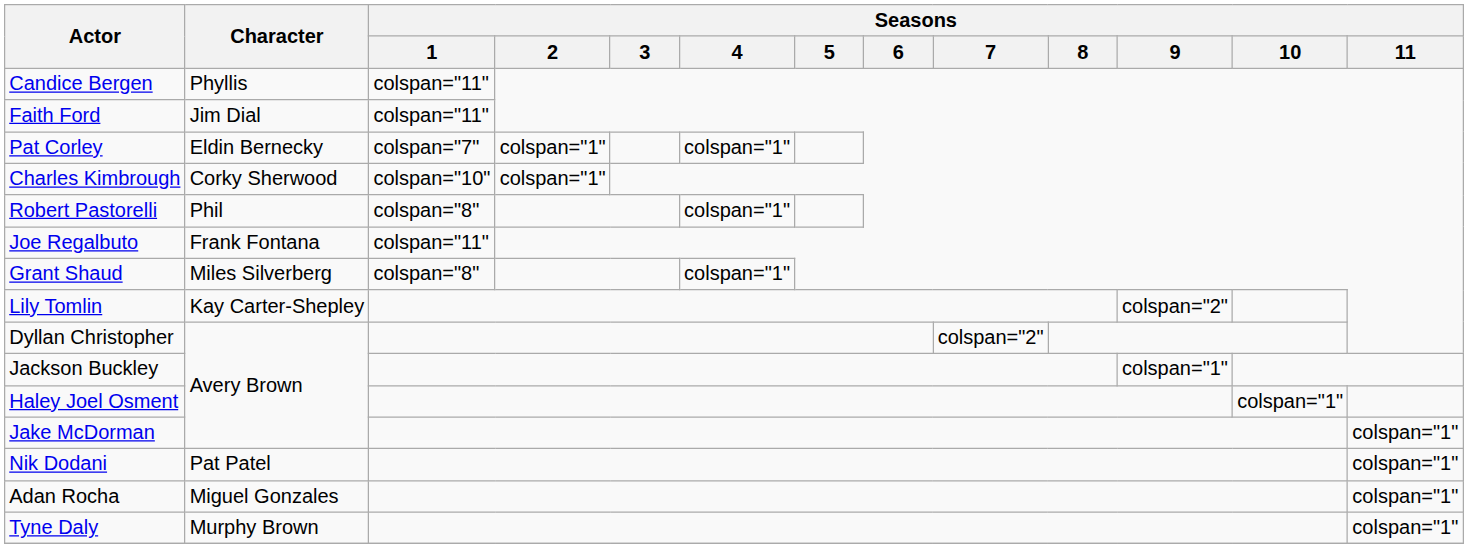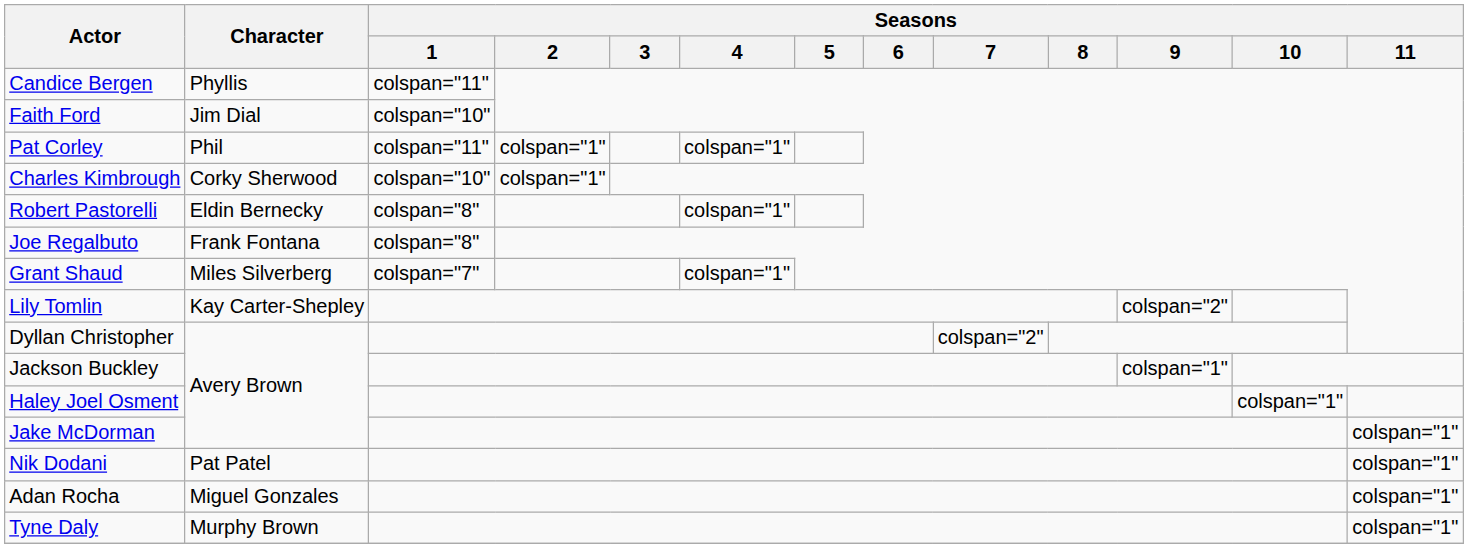(431, 115) colspan="11" -> (432, 115) colspan="10"
(256, 147) Eldin Bernecky -> (206, 147) Phil
(426, 147) colspan="7" -> (431, 147) colspan="11"
(206, 210) Phil -> (256, 210) Eldin Bernecky
(431, 242) colspan="11" -> (426, 242) colspan="8"
(426, 274) colspan="8" -> (426, 274) colspan="7"
